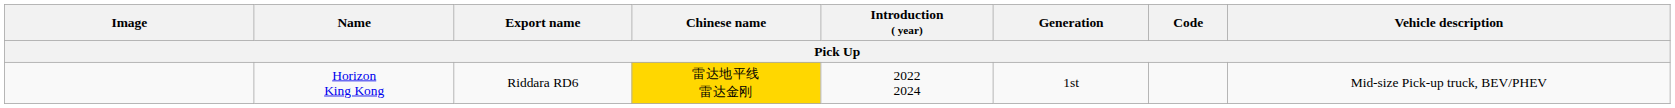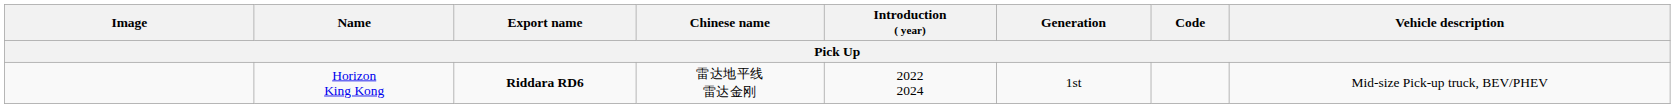(543, 82) normal -> (545, 82) bold
(726, 82) gold background -> (730, 82) no background
